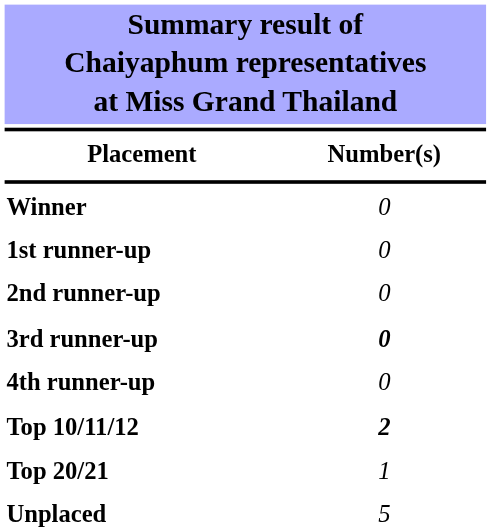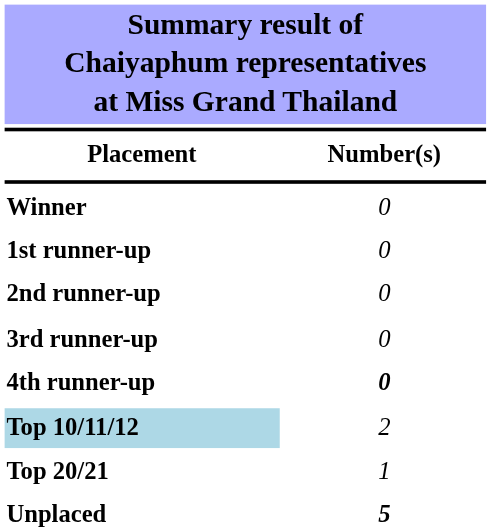(384, 338) bold -> (384, 338) normal
(384, 382) normal -> (384, 382) bold
(73, 427) no background -> (73, 427) lightblue background
(384, 427) bold -> (384, 427) normal
(384, 515) normal -> (384, 515) bold
